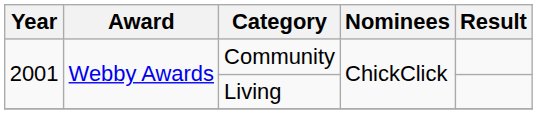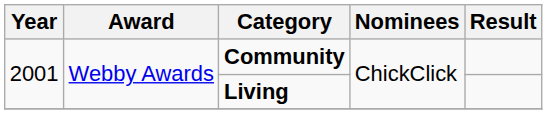(280, 56) normal -> (284, 56) bold
(253, 91) normal -> (256, 91) bold
